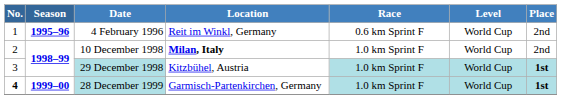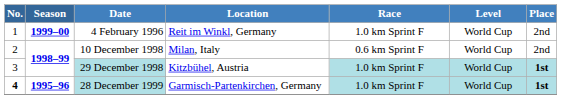(50, 31) 1995–96 -> (50, 31) 1999–00
(389, 31) 0.6 km Sprint F -> (389, 31) 1.0 km Sprint F
(196, 49) bold -> (194, 49) normal
(389, 49) 1.0 km Sprint F -> (389, 49) 0.6 km Sprint F
(50, 85) 1999–00 -> (50, 85) 1995–96
